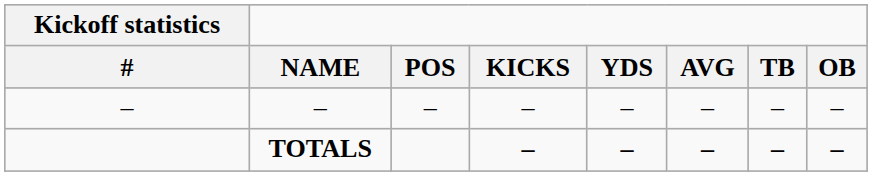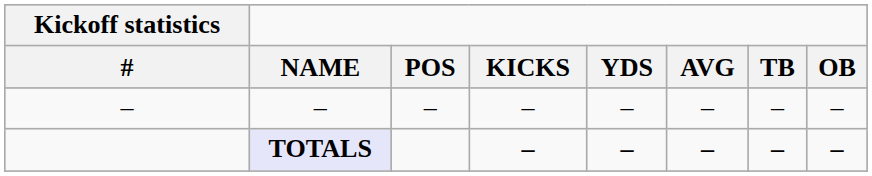(320, 149) no background -> (320, 149) lavender background
